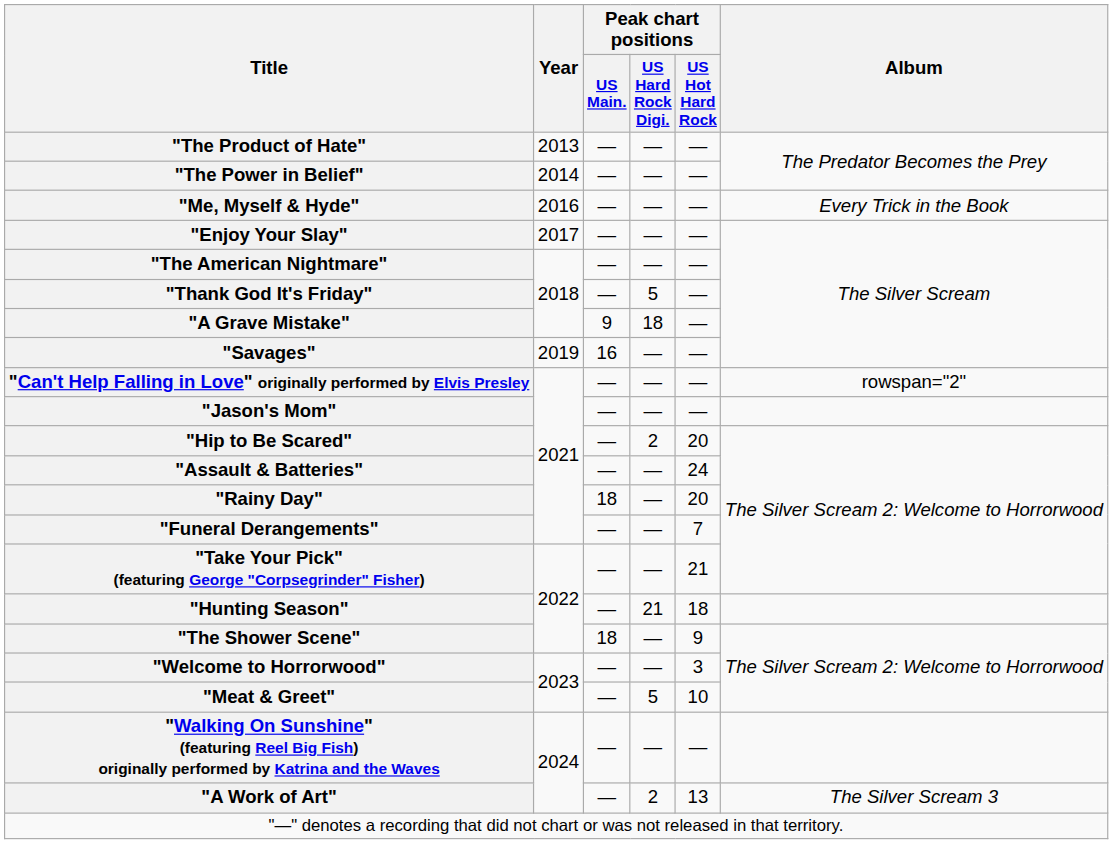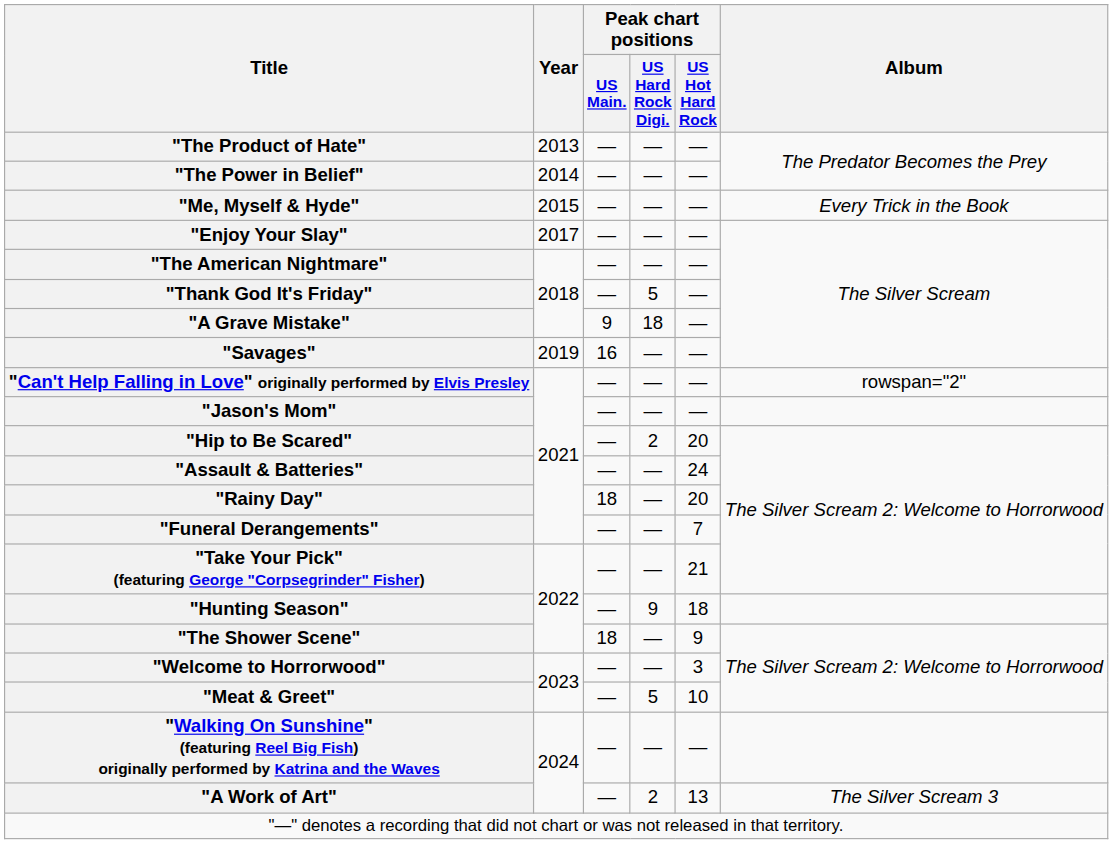(558, 205) 2016 -> (558, 205) 2015
(653, 608) 21 -> (653, 608) 9
